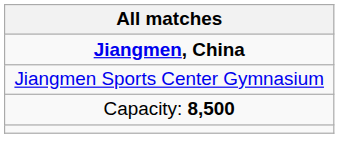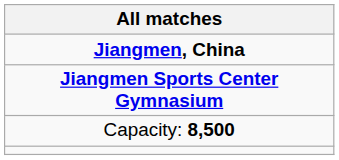(169, 79) normal -> (169, 89) bold
